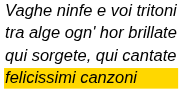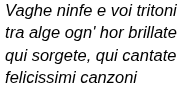(71, 78) gold background -> (71, 78) no background
